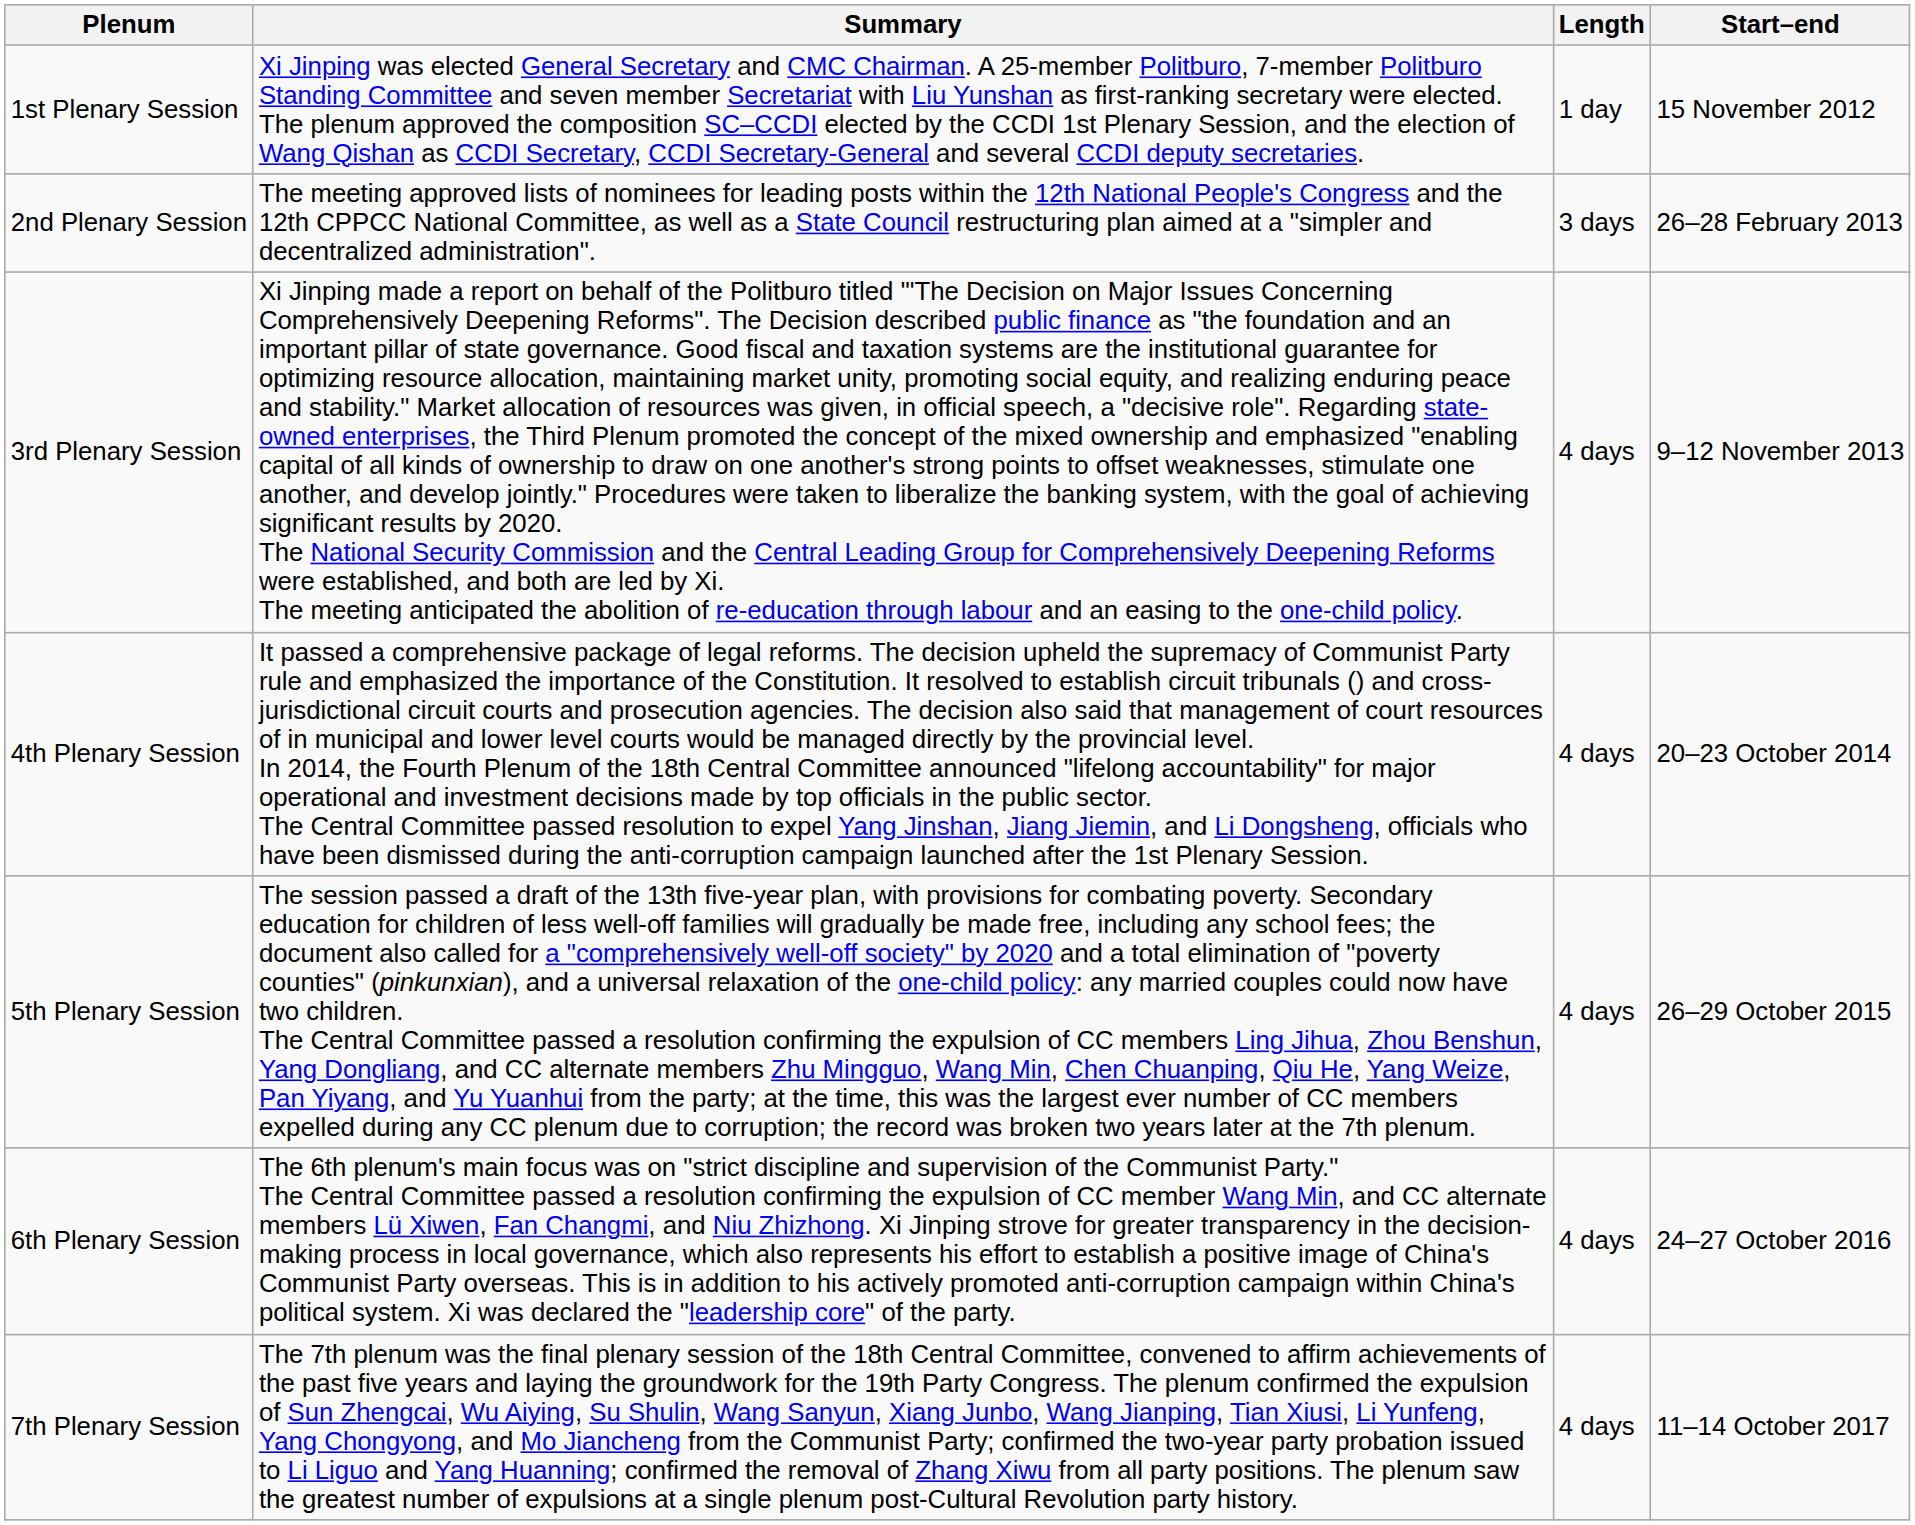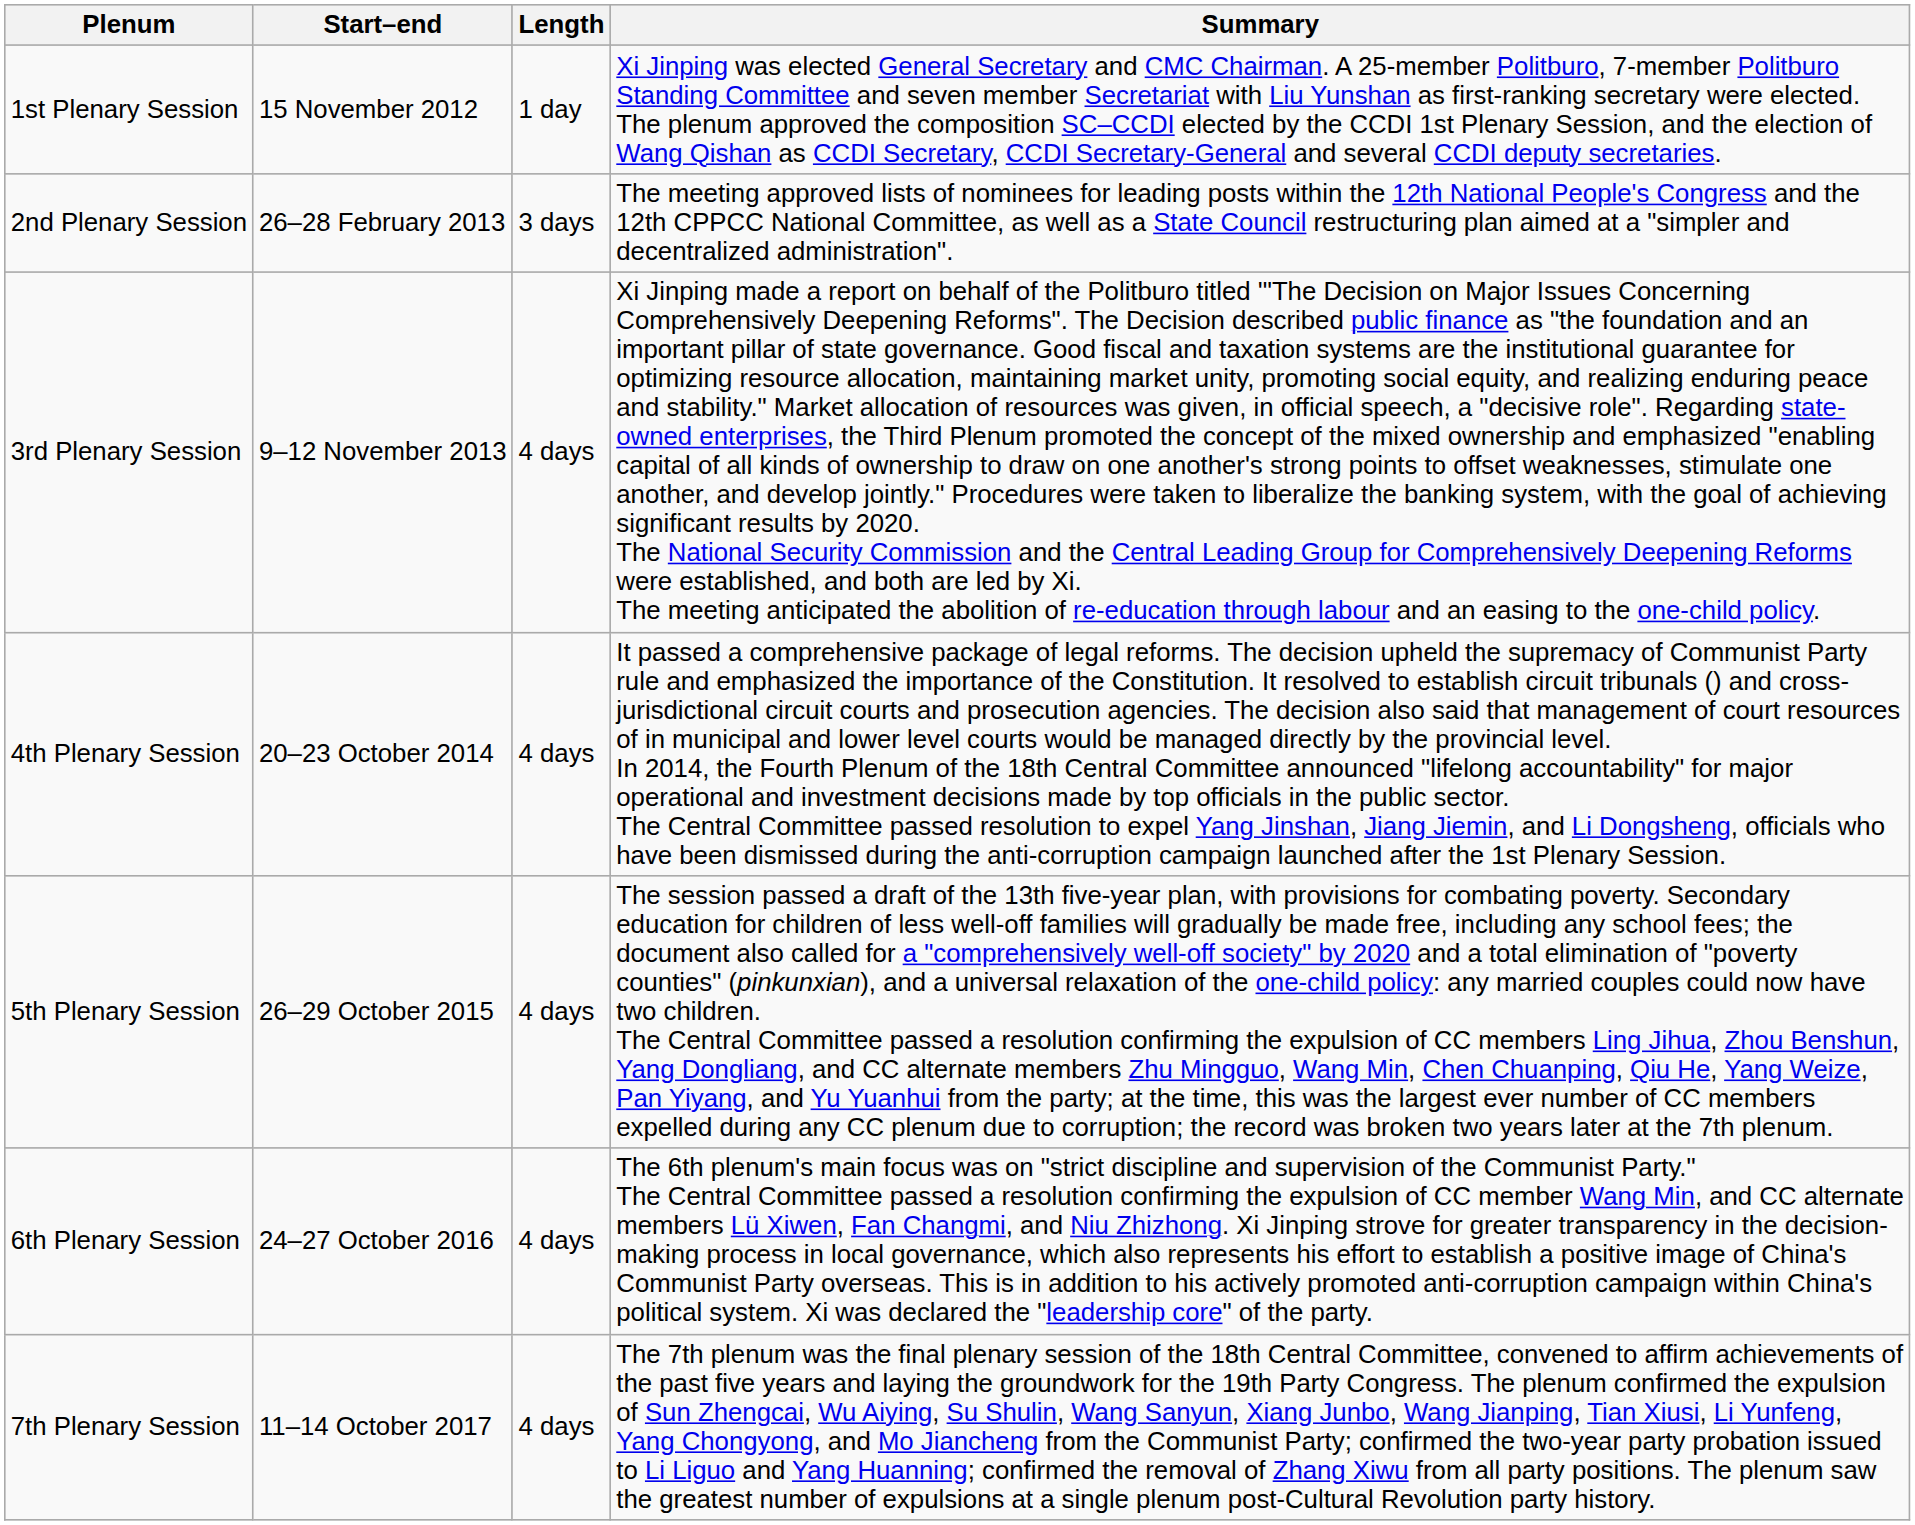columns swapped: (1780, 24) <-> (903, 24)
